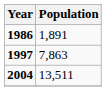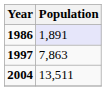(53, 34) no background -> (53, 34) lavender background
